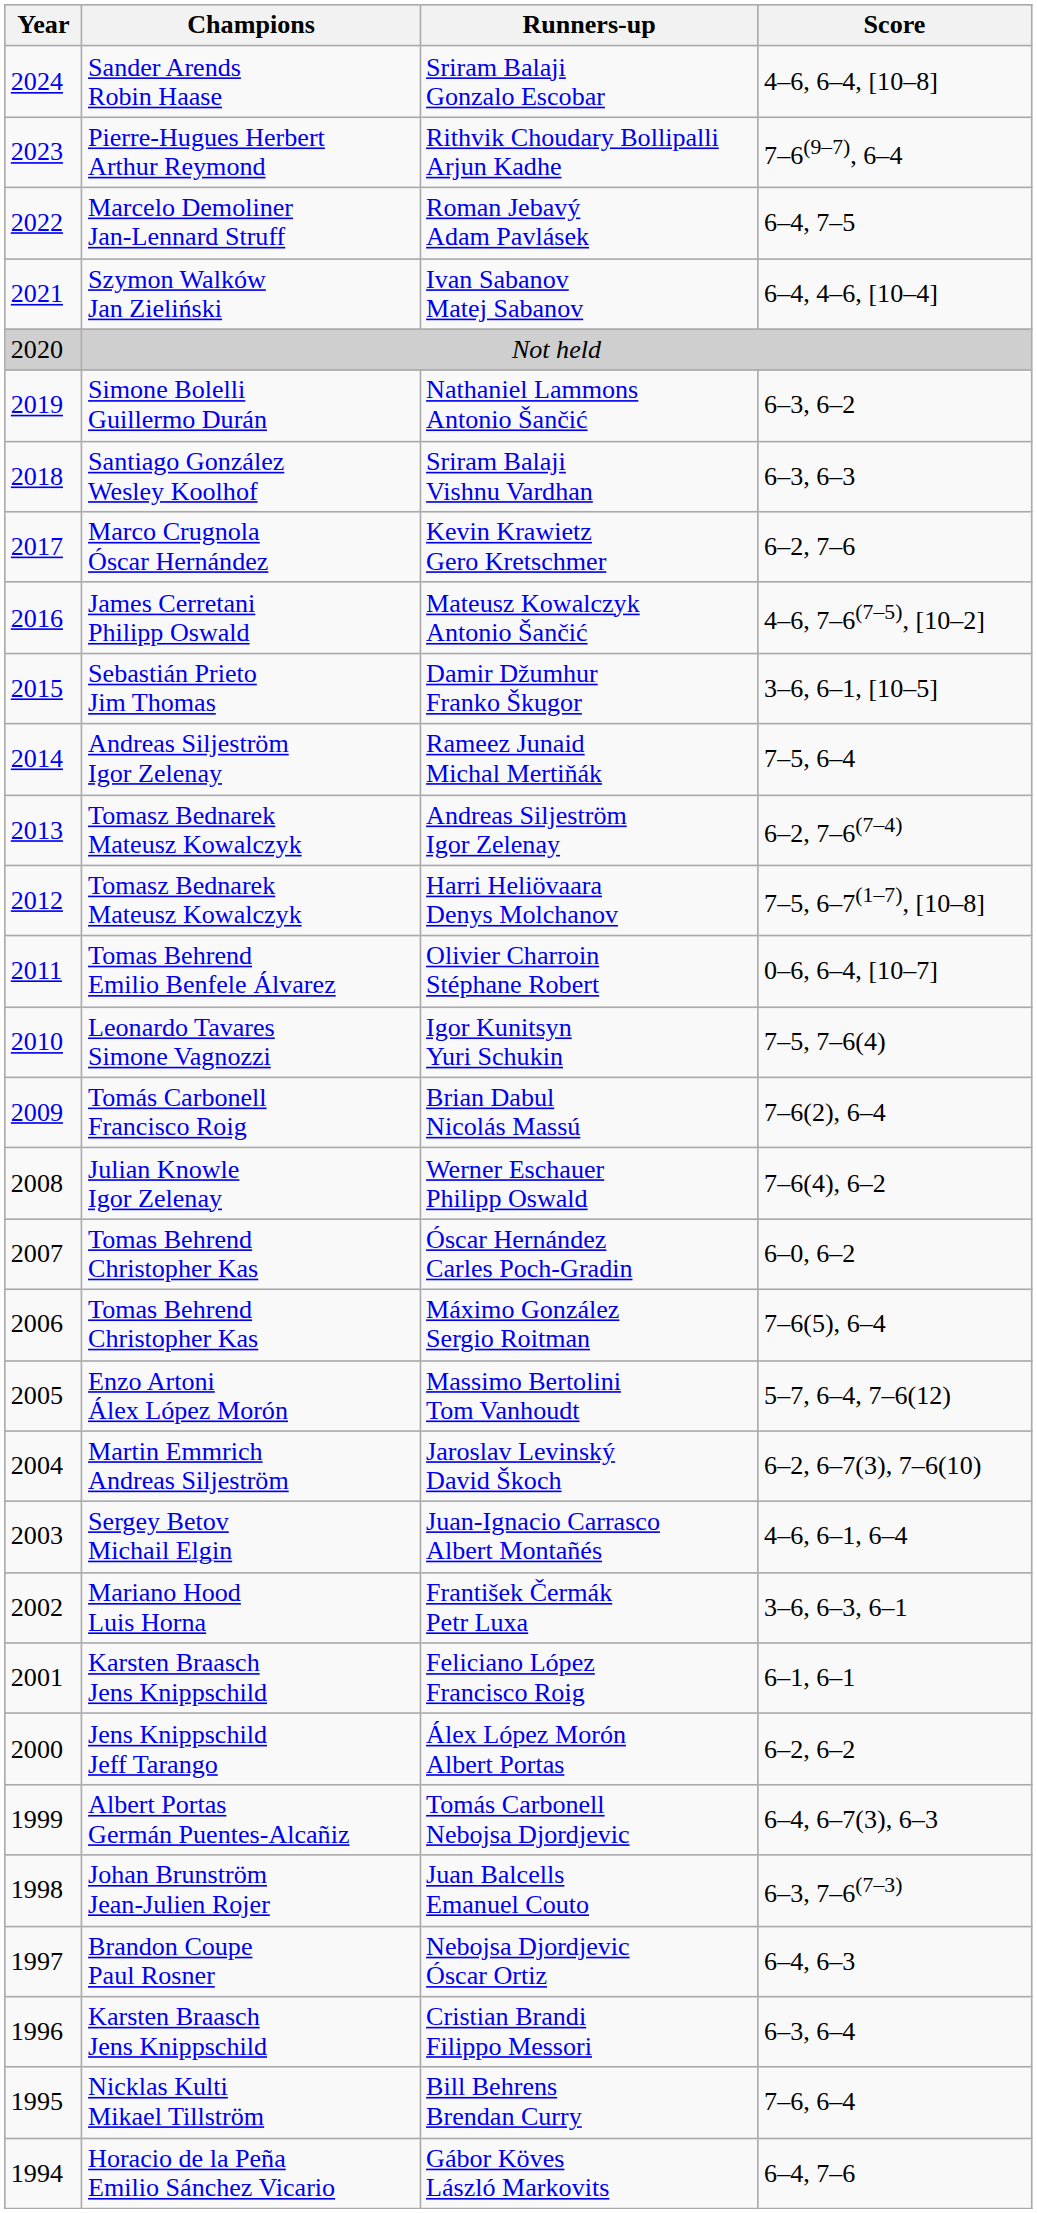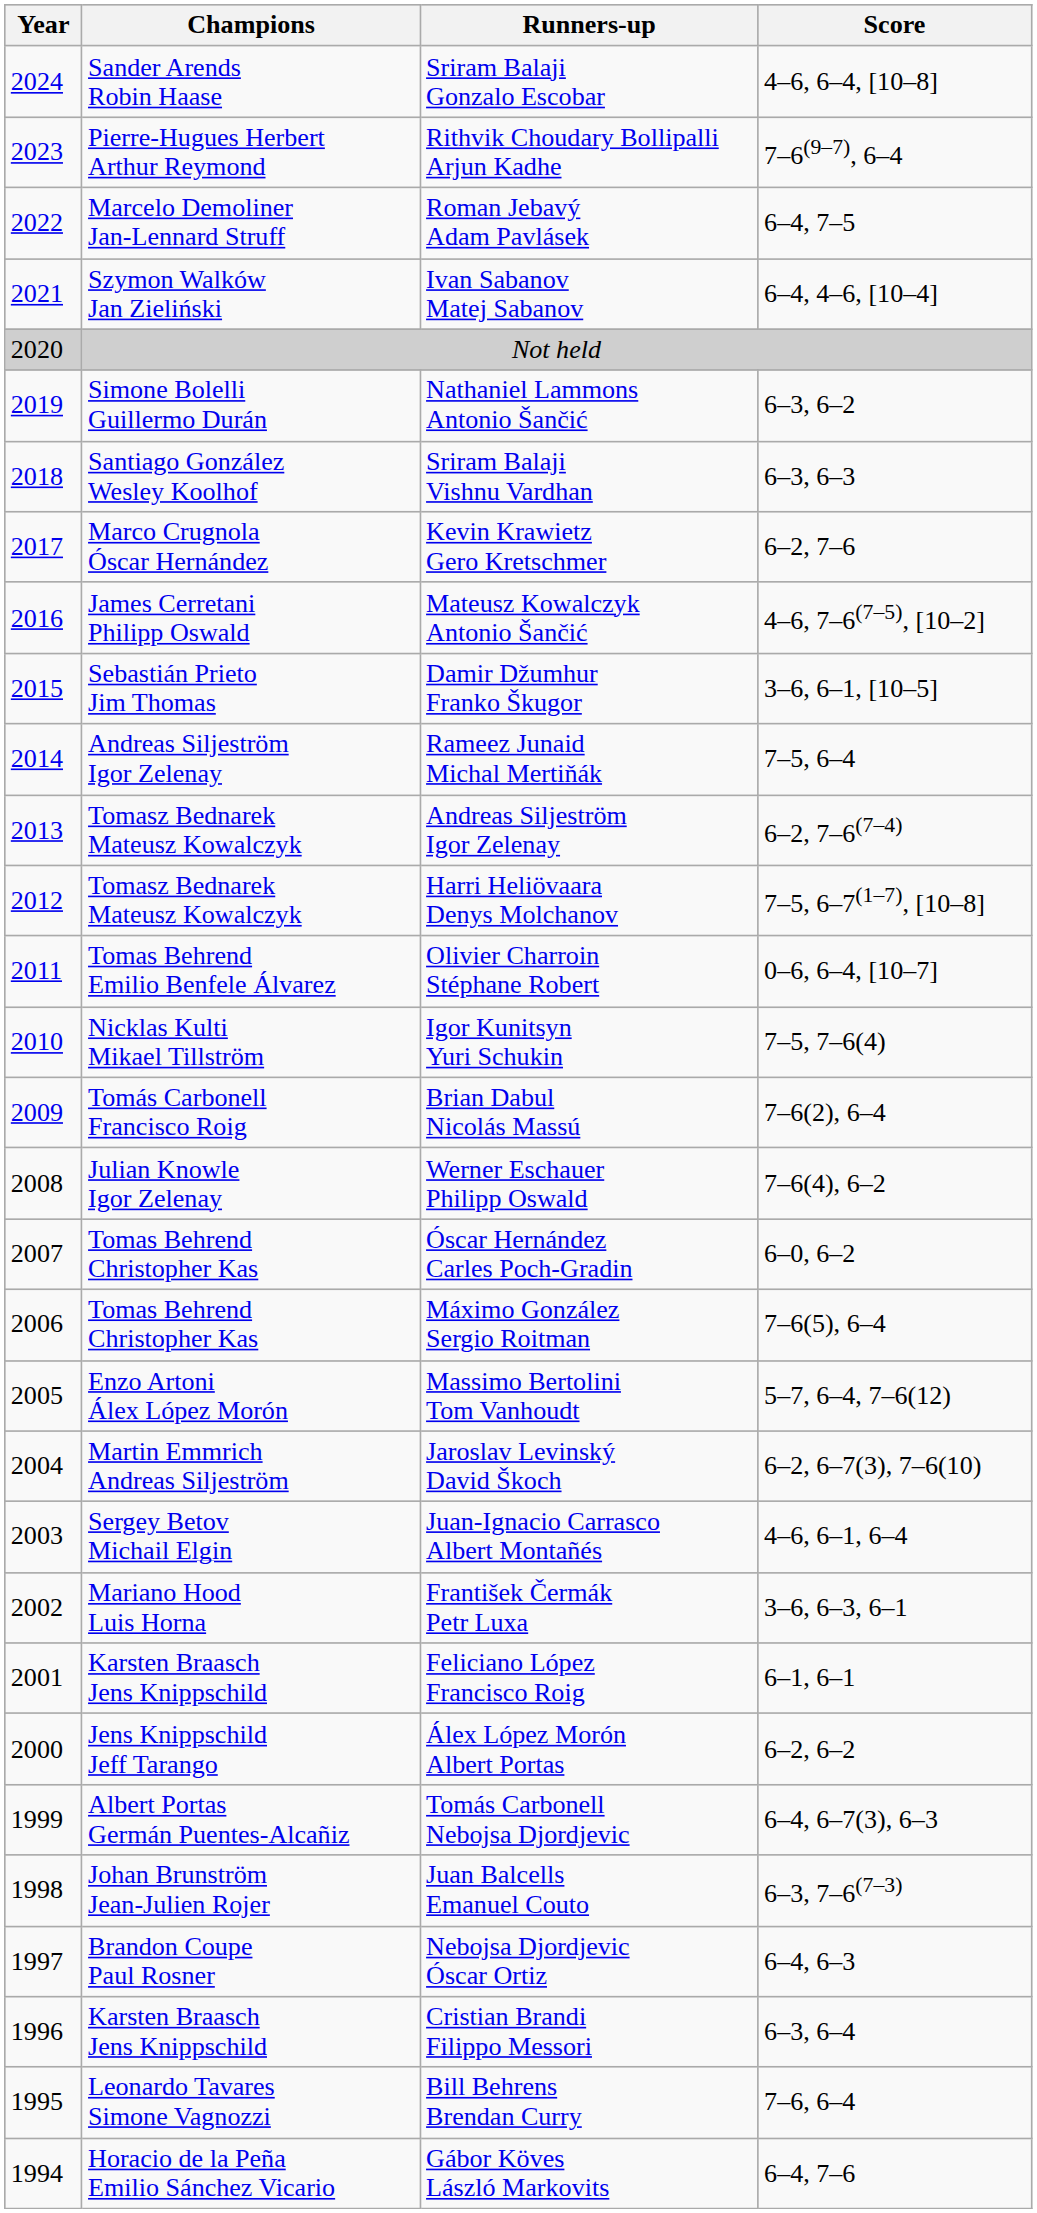(181, 1041) Leonardo Tavares Simone Vagnozzi -> (176, 1041) Nicklas Kulti Mikael Tillström
(176, 2102) Nicklas Kulti Mikael Tillström -> (181, 2102) Leonardo Tavares Simone Vagnozzi
